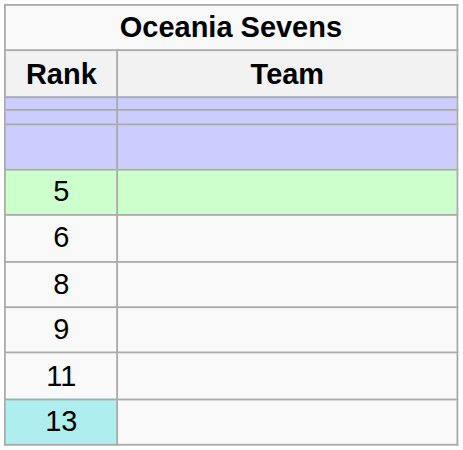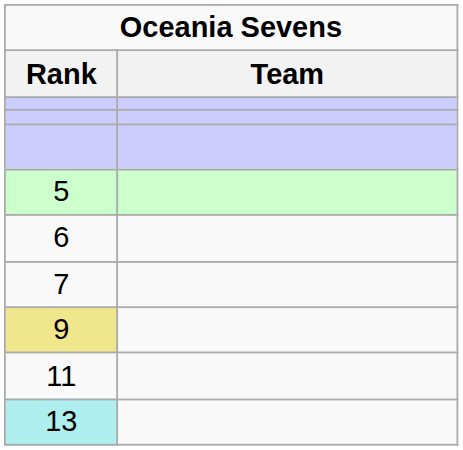(61, 283) 8 -> (61, 283) 7
(61, 329) no background -> (61, 329) khaki background
